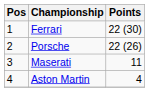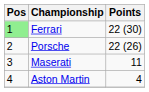(10, 29) no background -> (10, 29) lightgreen background
